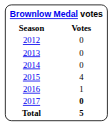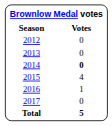(81, 65) normal -> (81, 65) bold
(81, 101) bold -> (81, 101) normal
